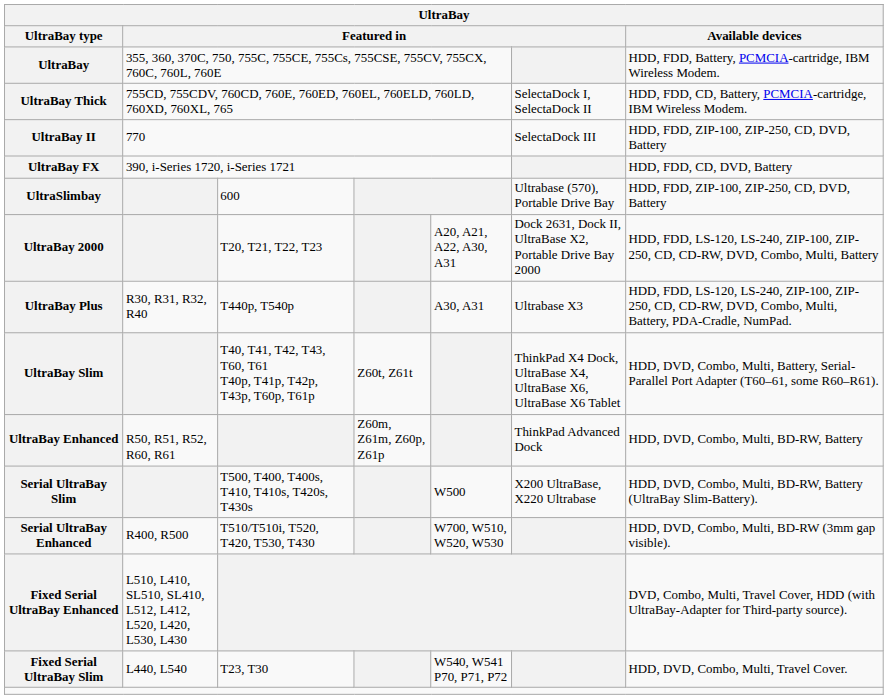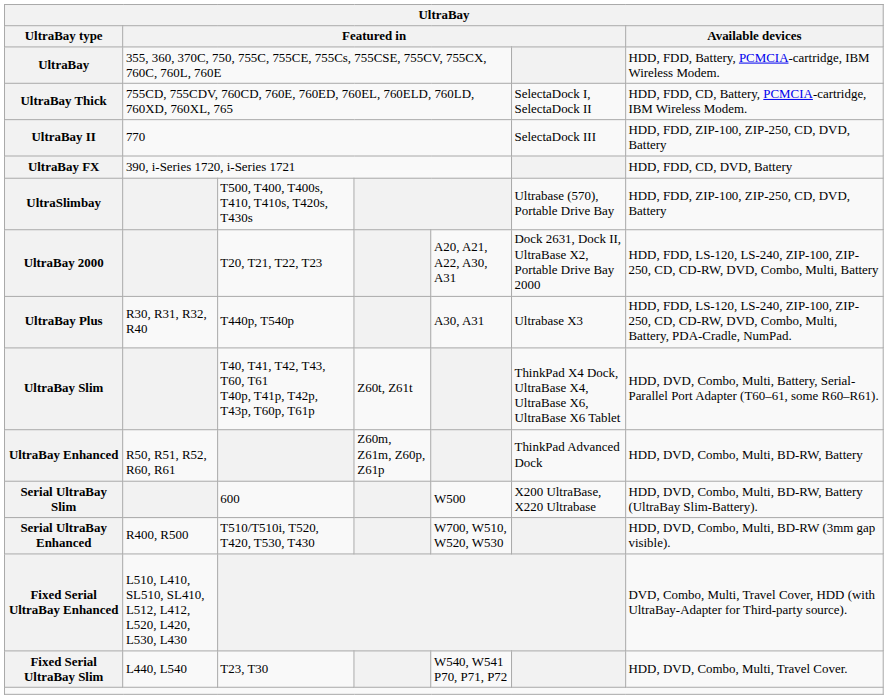(230, 195) 600 -> (274, 203) T500, T400, T400s, T410, T410s, T420s, T430s
(274, 491) T500, T400, T400s, T410, T410s, T420s, T430s -> (230, 499) 600
